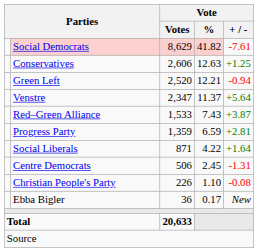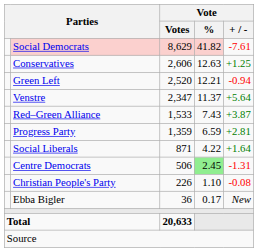(212, 166) no background -> (212, 166) lightgreen background
